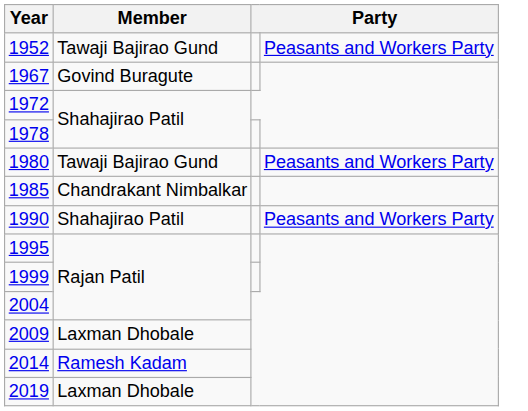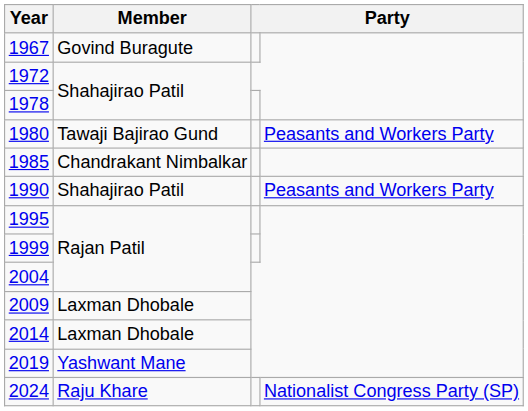- row: (29, 47)
(122, 362) Ramesh Kadam -> (126, 334) Laxman Dhobale
(126, 391) Laxman Dhobale -> (121, 362) Yashwant Mane
+ row: (29, 391)
